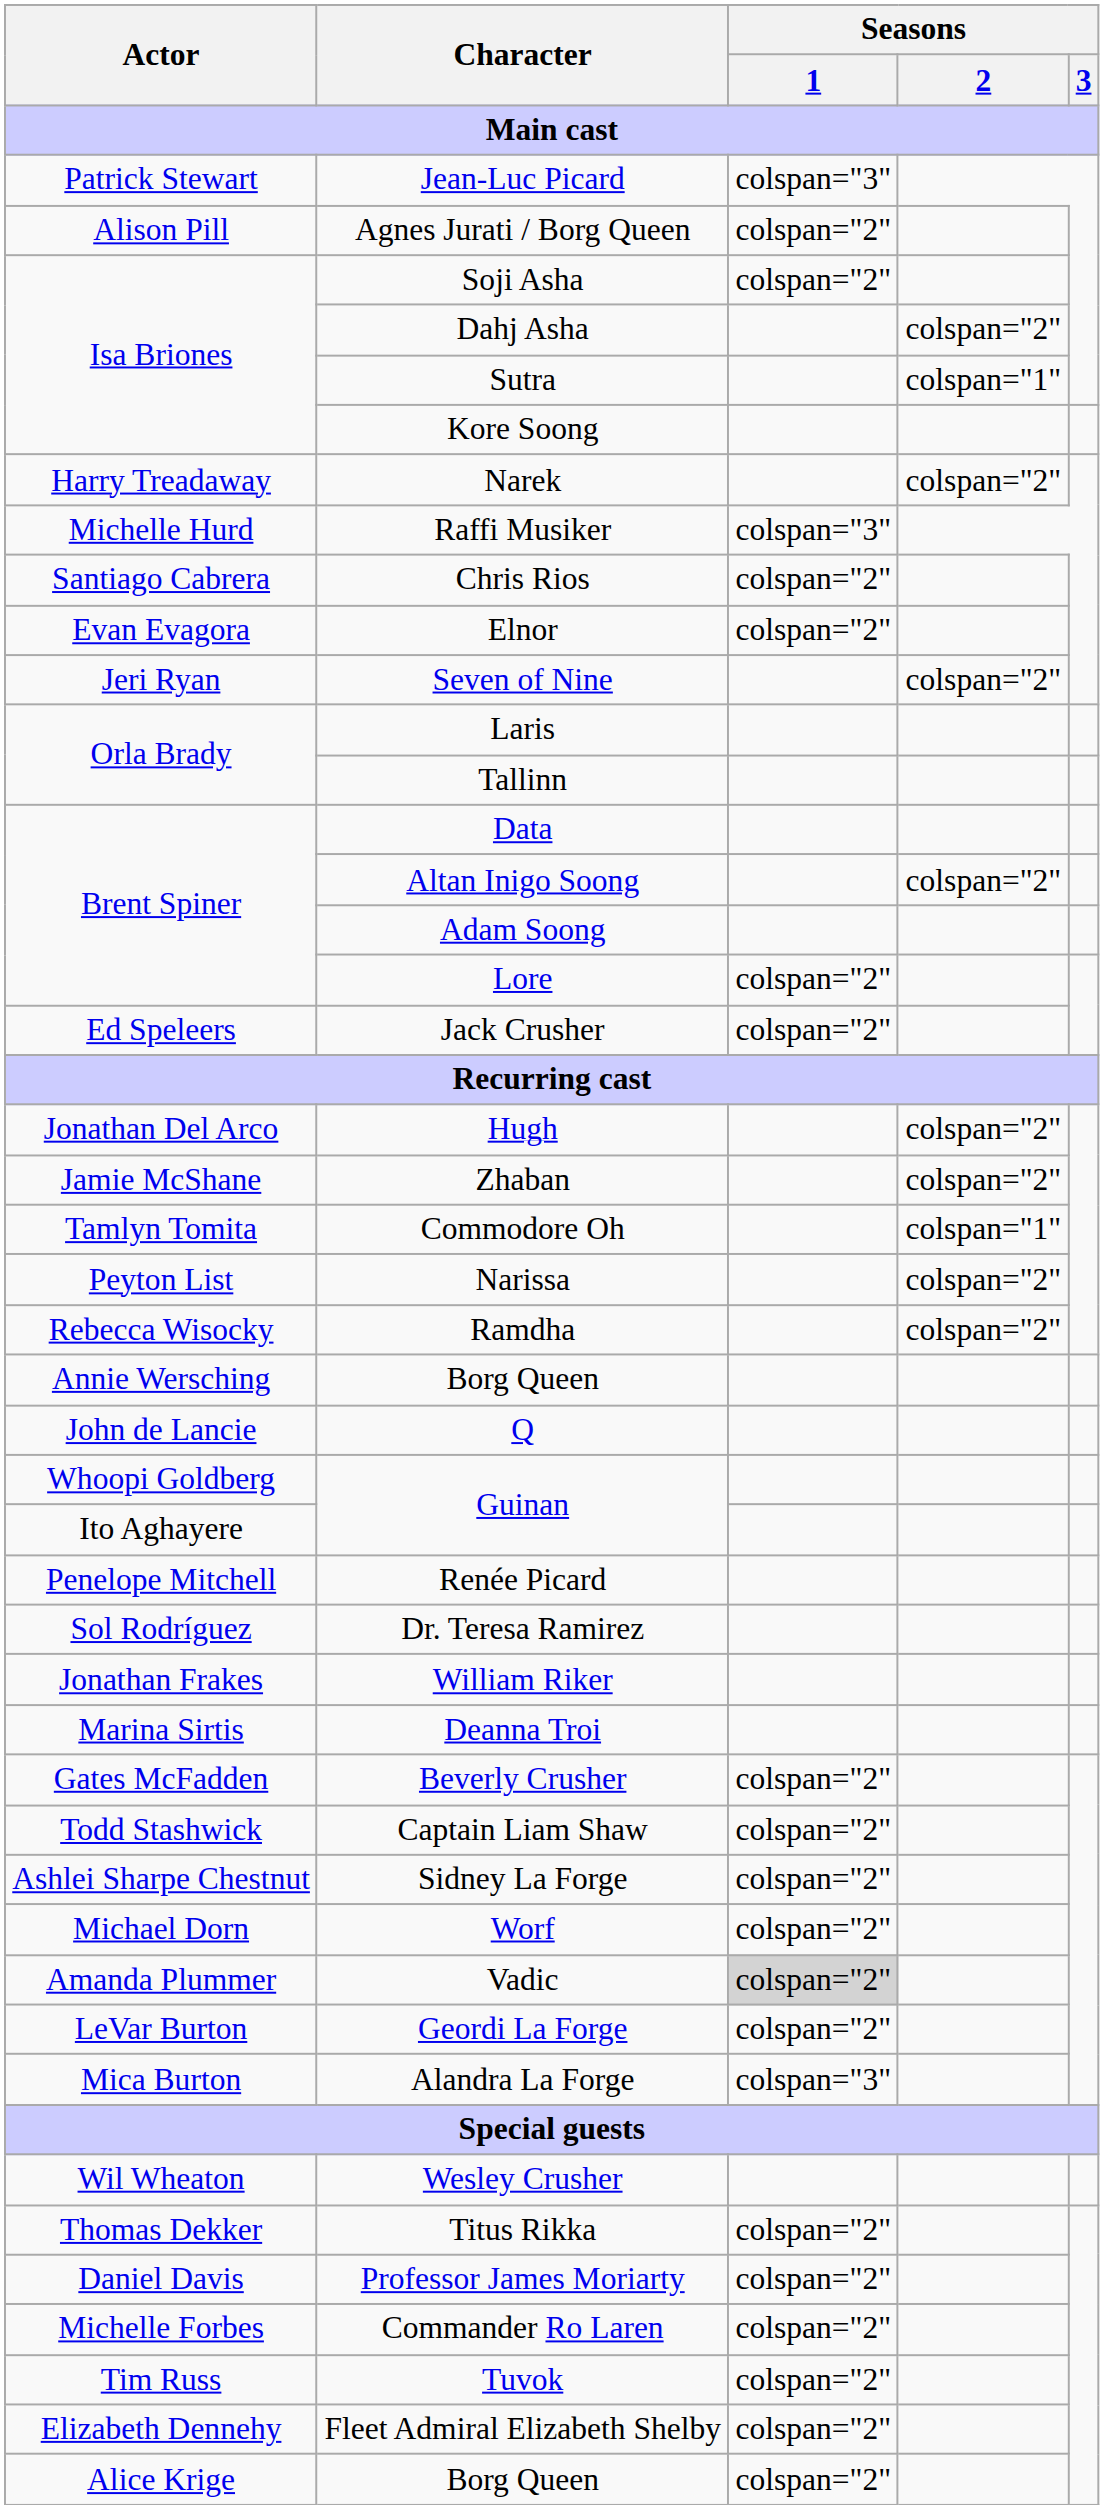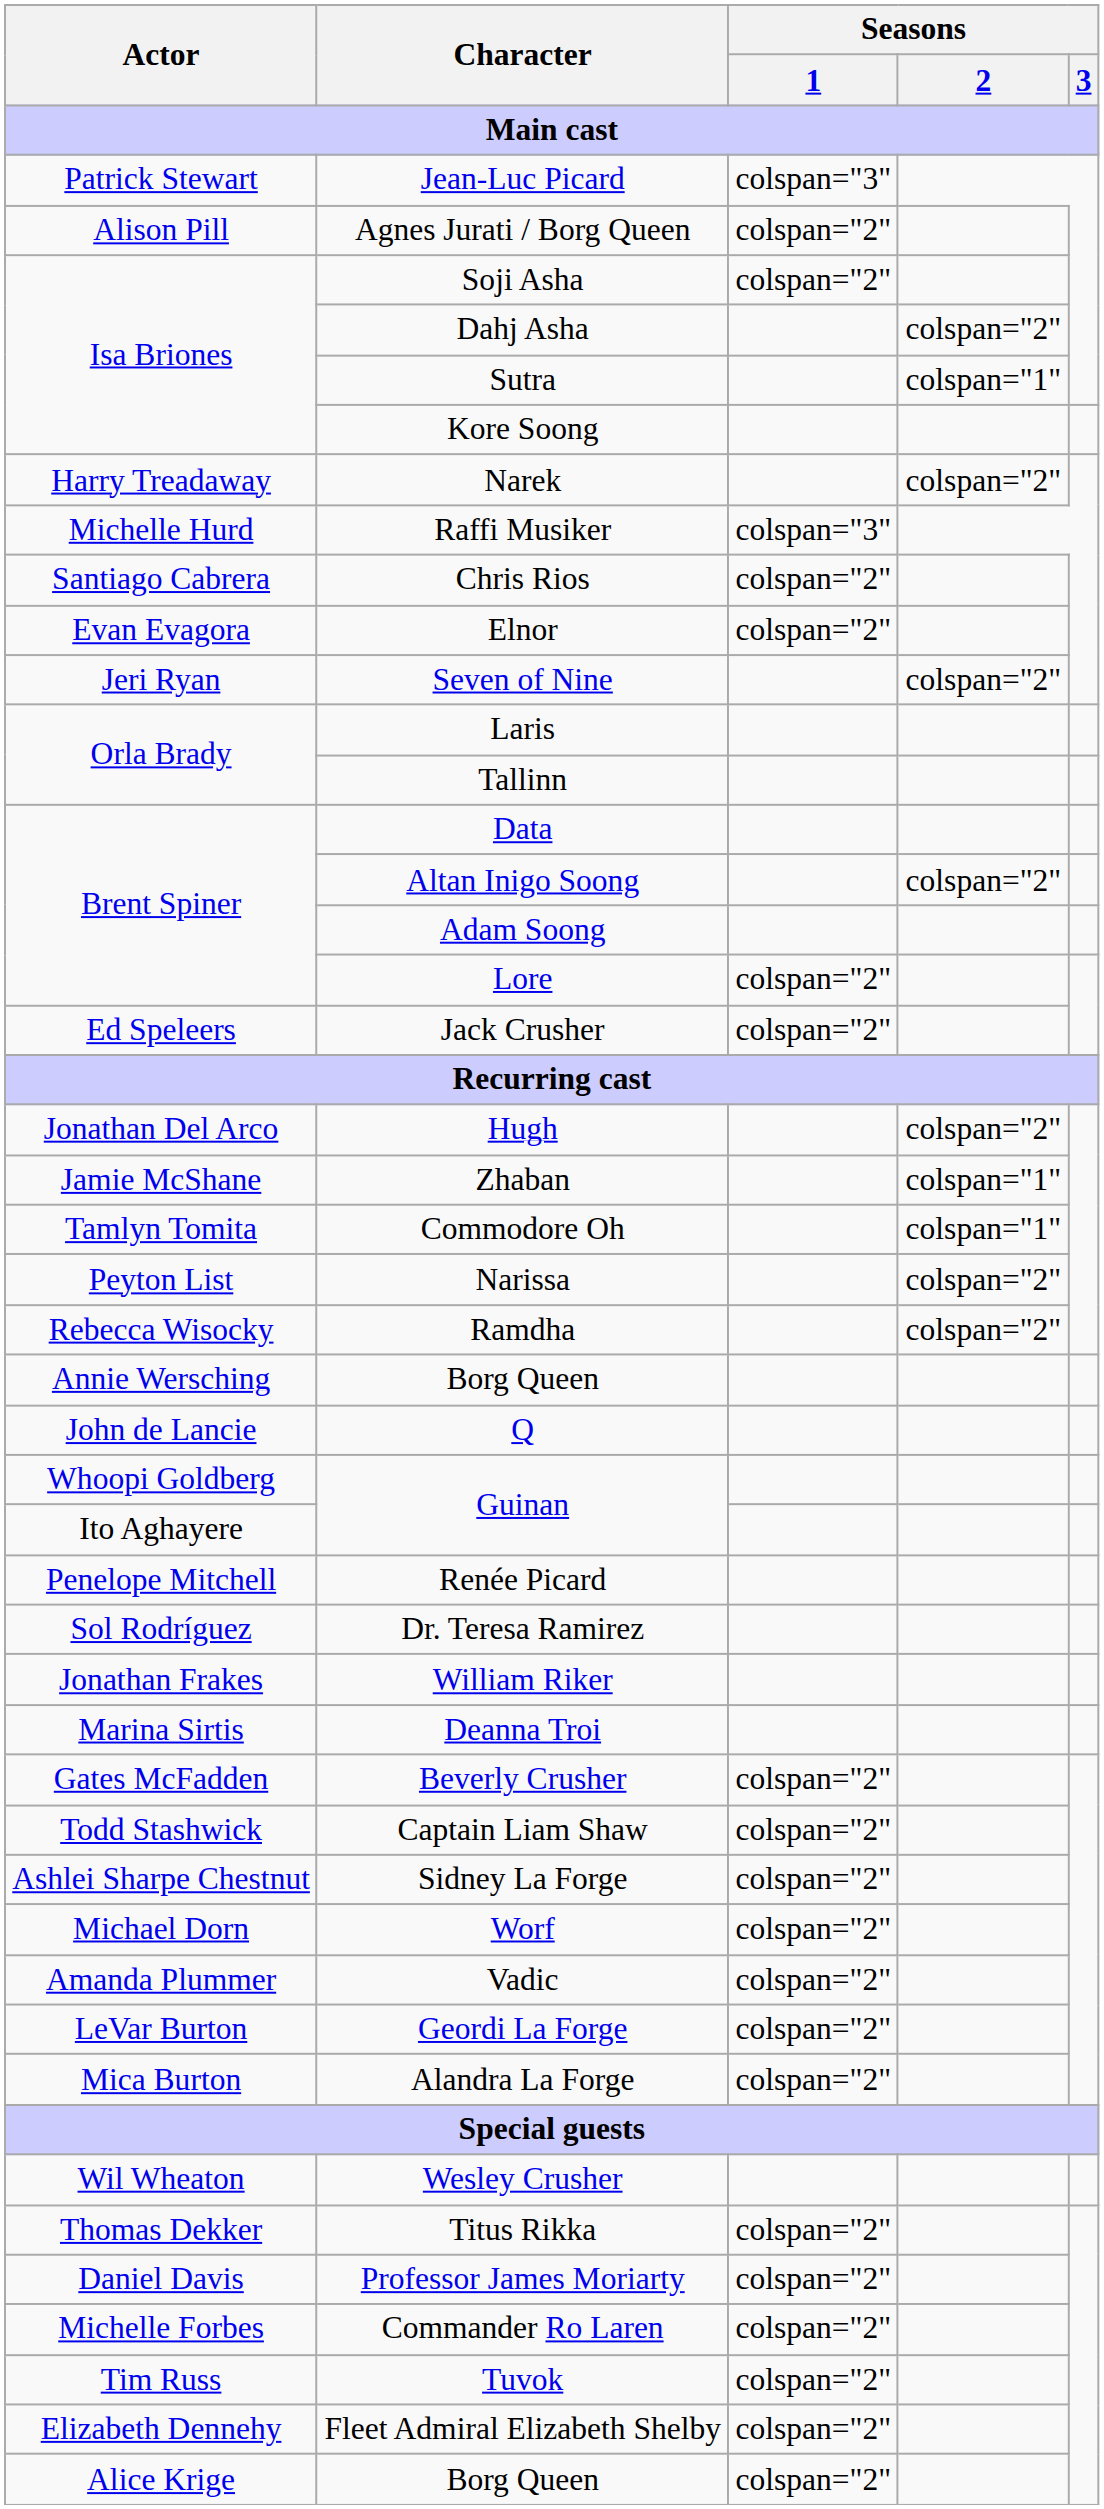(983, 1179) colspan="2" -> (983, 1179) colspan="1"
(813, 1979) lightgrey background -> (813, 1979) no background
(813, 2079) colspan="3" -> (813, 2079) colspan="2"
